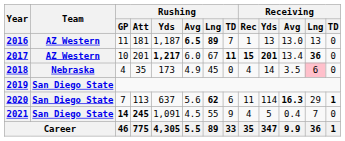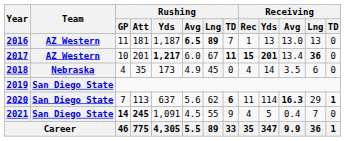(315, 70) pink background -> (315, 70) no background
(213, 99) bold -> (213, 99) normal
(231, 99) normal -> (231, 99) bold
